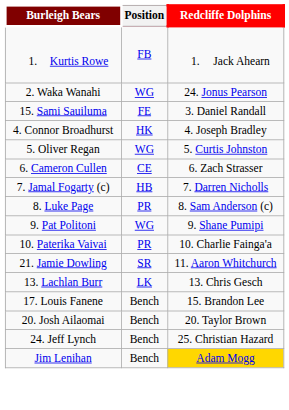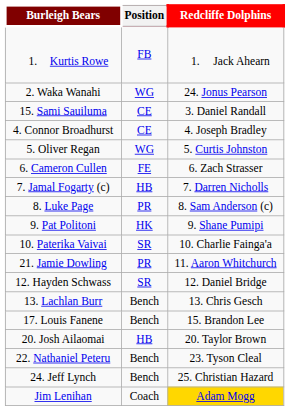(144, 111) FE -> (144, 111) CE
(144, 130) HK -> (144, 130) CE
(144, 168) CE -> (144, 168) FE
(144, 225) WG -> (144, 225) HK
(144, 244) PR -> (144, 244) SR
(144, 263) SR -> (144, 263) PR
+ row: (63, 282)
(144, 282) LK -> (144, 301) Bench
(144, 320) Bench -> (144, 339) HB
+ row: (63, 358)
(144, 358) Bench -> (144, 396) Coach
